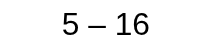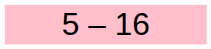(106, 24) no background -> (106, 24) pink background
